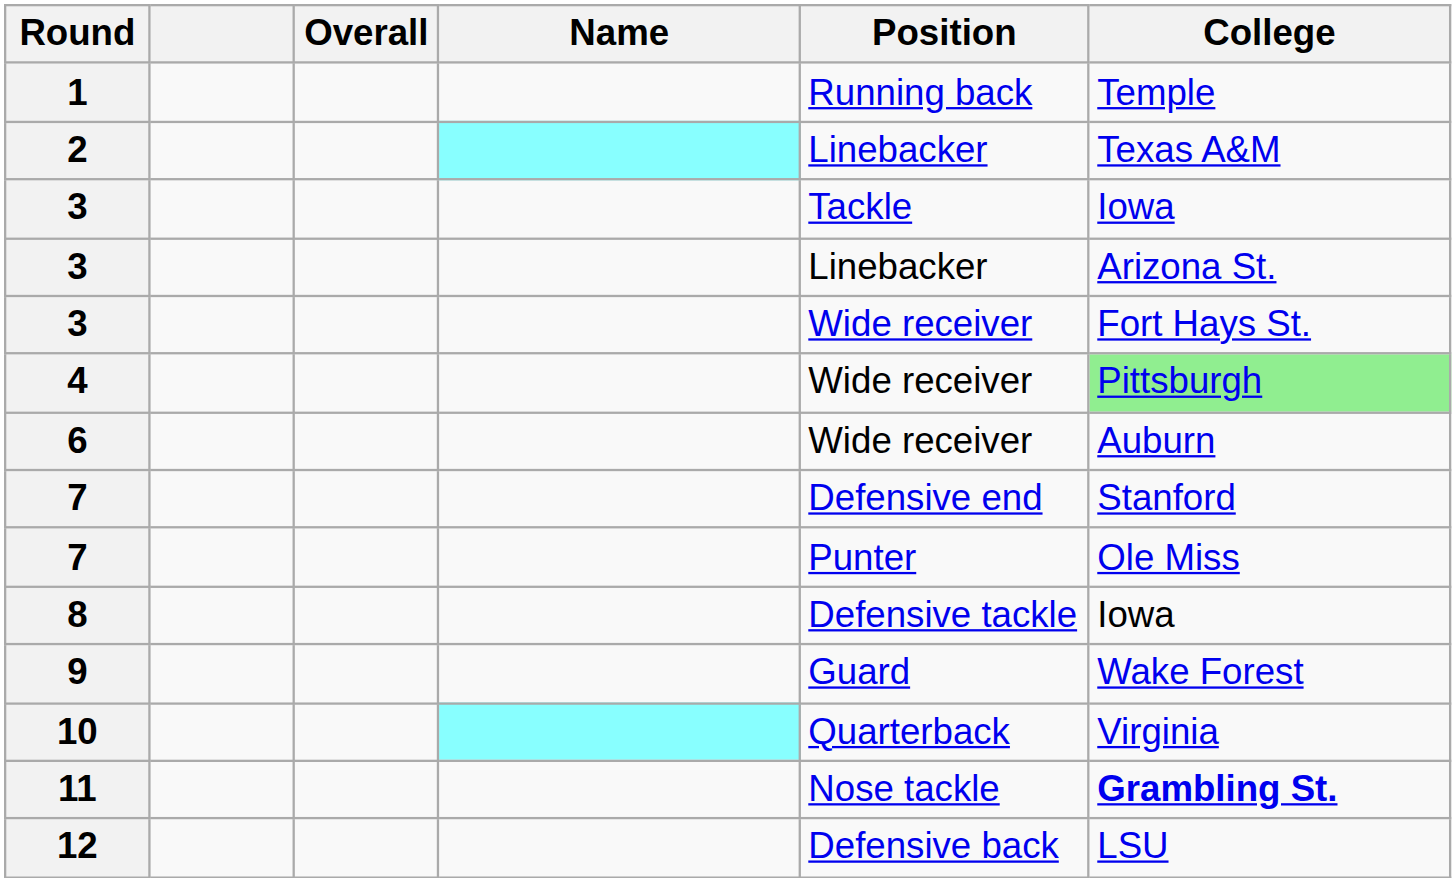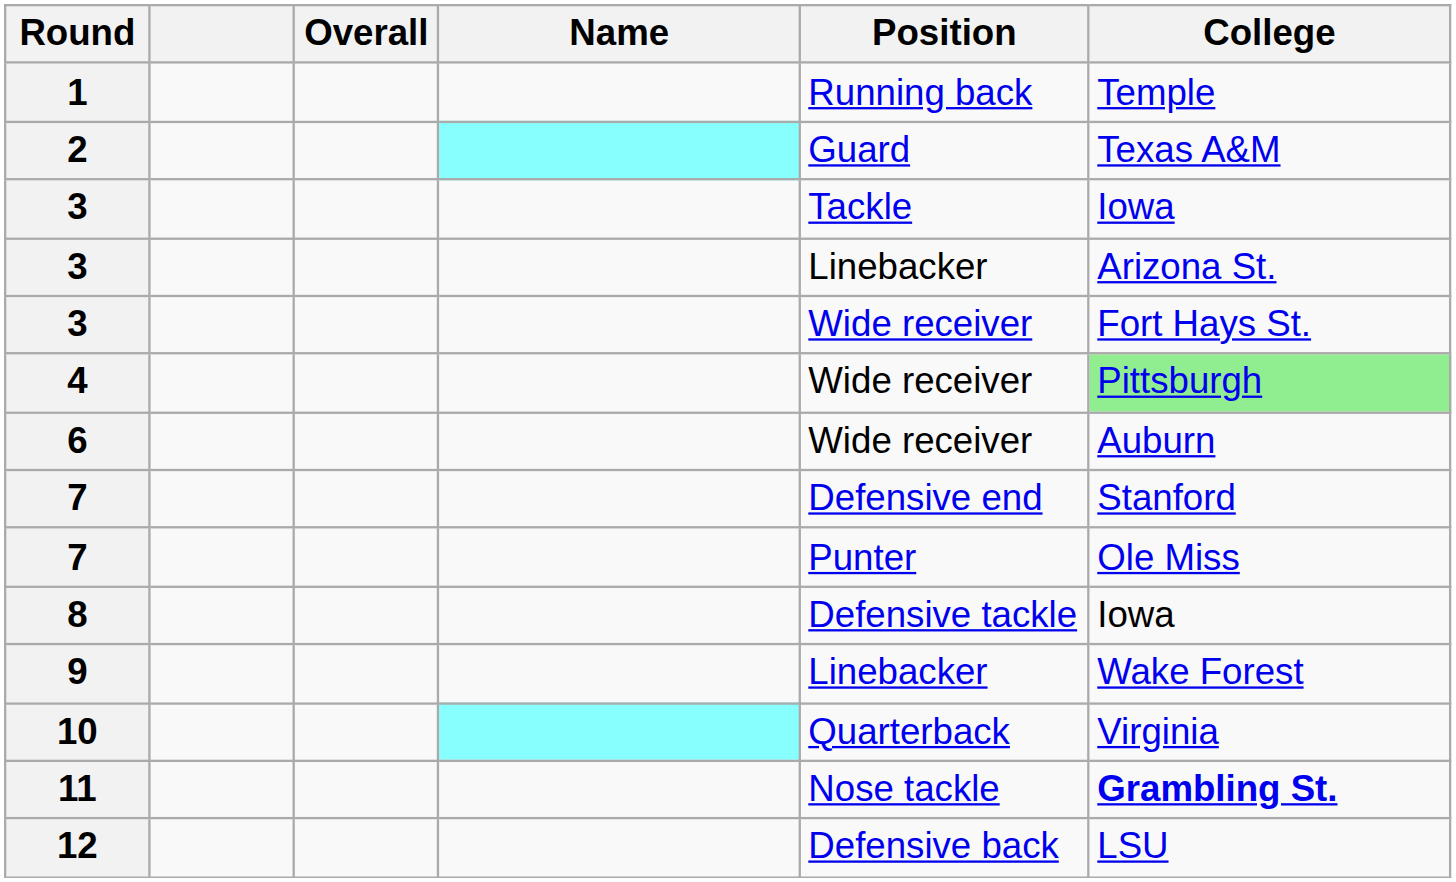(898, 149) Linebacker -> (859, 149) Guard
(859, 672) Guard -> (898, 672) Linebacker
